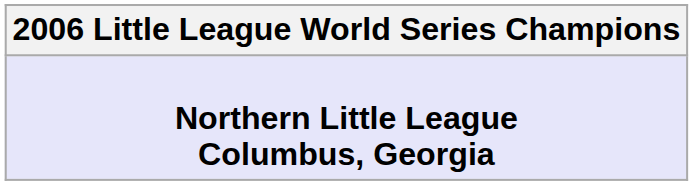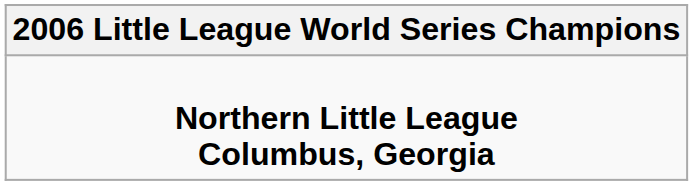(346, 117) lavender background -> (346, 117) no background
